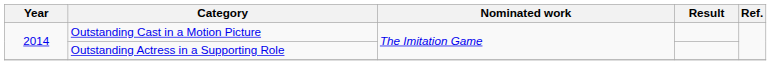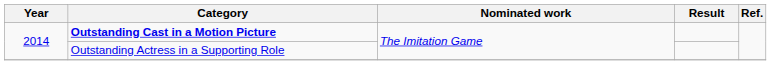(166, 32) normal -> (173, 32) bold
